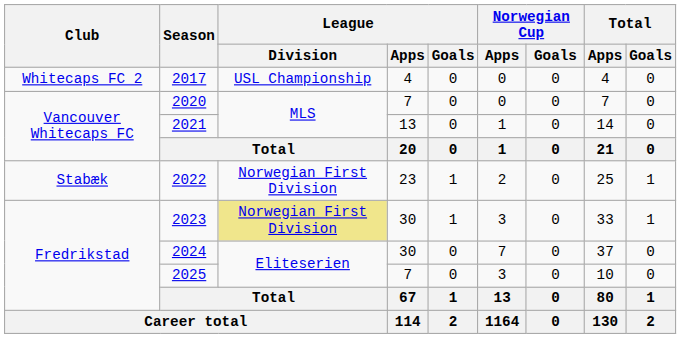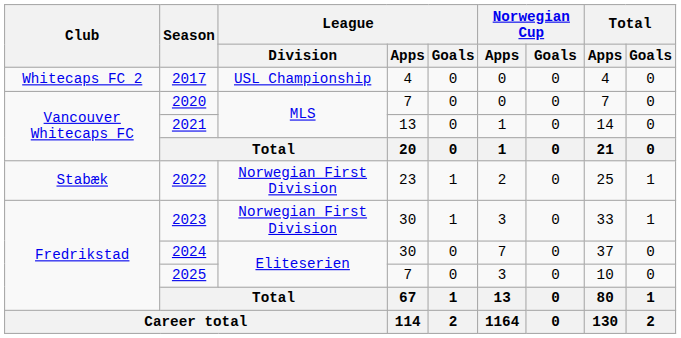(303, 221) khaki background -> (303, 221) no background
